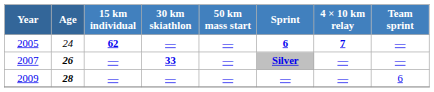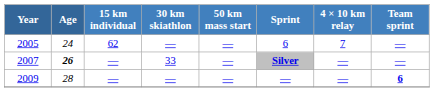(113, 43) bold -> (113, 43) normal
(285, 43) bold -> (285, 43) normal
(343, 43) bold -> (343, 43) normal
(170, 61) bold -> (170, 61) normal
(68, 78) bold -> (68, 78) normal
(400, 78) normal -> (400, 78) bold
